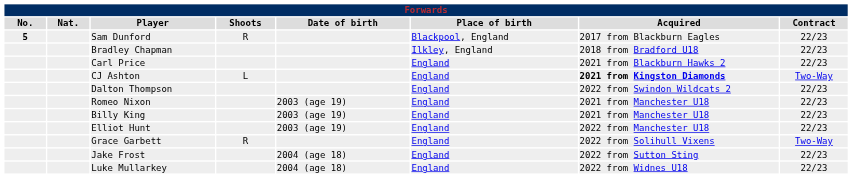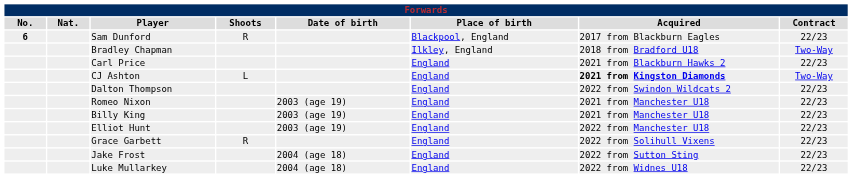(25, 36) 5 -> (25, 36) 6
(814, 49) 22/23 -> (814, 49) Two-Way
(814, 141) Two-Way -> (814, 141) 22/23
